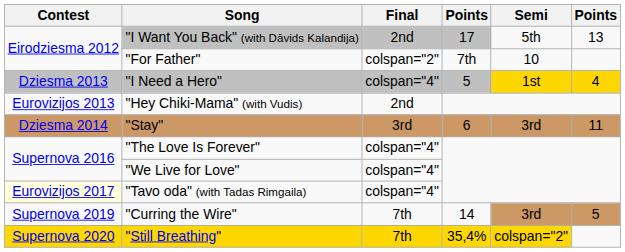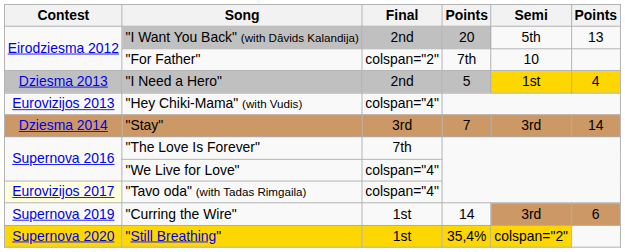(467, 37) 17 -> (467, 37) 20
(402, 81) colspan="4" -> (402, 81) 2nd
(402, 103) 2nd -> (402, 103) colspan="4"
(467, 125) 6 -> (467, 125) 7
(596, 125) 11 -> (596, 125) 14
(402, 147) colspan="4" -> (402, 147) 7th
(402, 214) 7th -> (402, 214) 1st
(596, 214) 5 -> (596, 214) 6
(402, 236) 7th -> (402, 236) 1st
